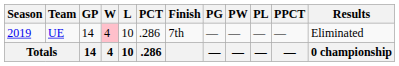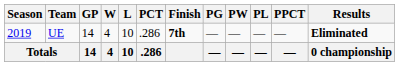(107, 33) pink background -> (107, 33) no background
(176, 33) normal -> (177, 33) bold
(337, 33) normal -> (339, 33) bold
